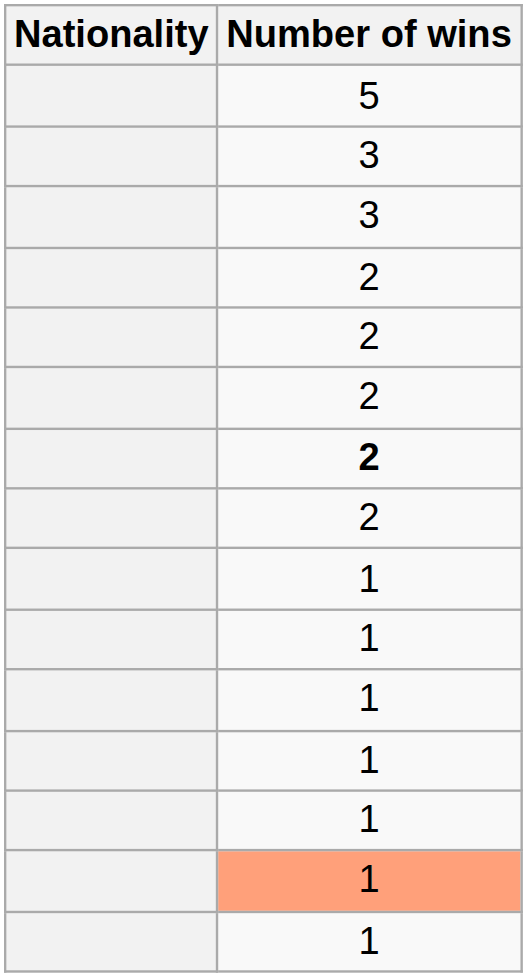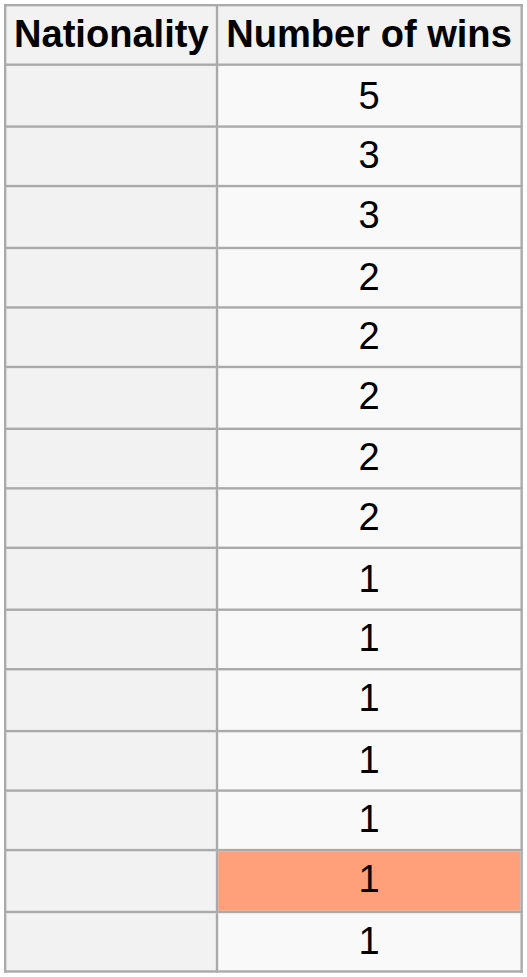(369, 457) bold -> (369, 457) normal
